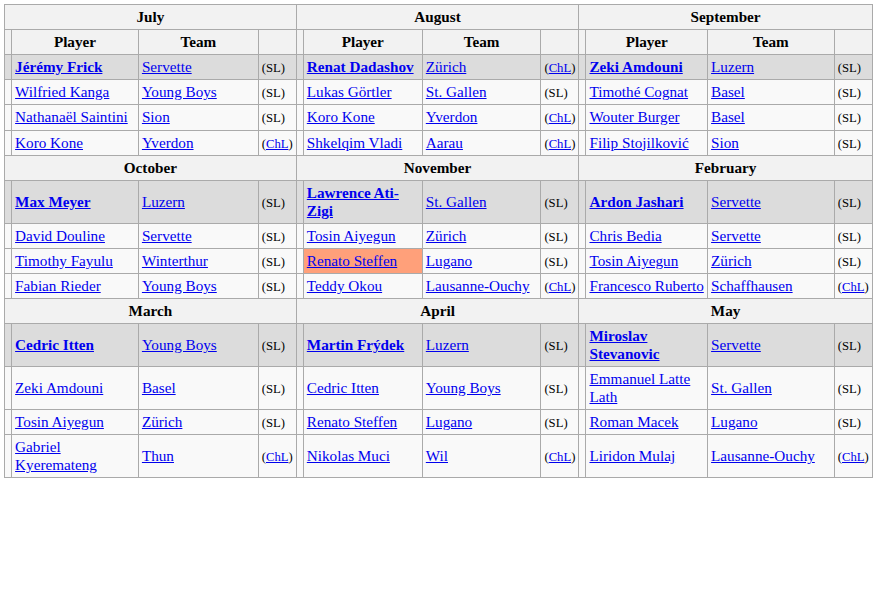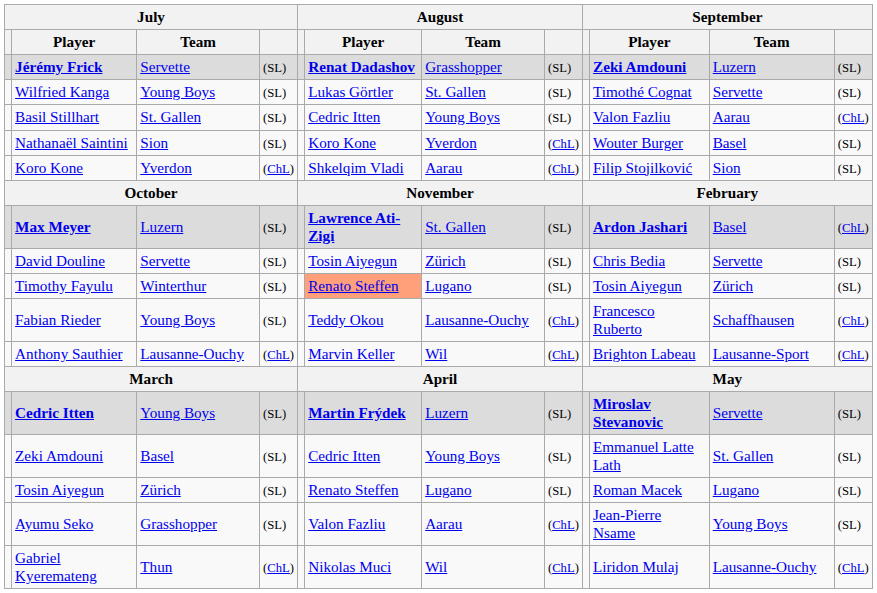(446, 67) Zürich -> (464, 67) Grasshopper
(560, 68) (ChL) -> (560, 68) (SL)
(728, 92) Basel -> (738, 92) Servette
+ row: (57, 117)
(736, 201) Servette -> (730, 226) Basel
(849, 203) (SL) -> (853, 228) (ChL)
+ row: (69, 353)
+ row: (54, 524)
